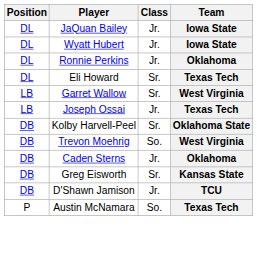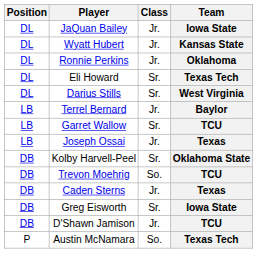(211, 45) Iowa State -> (211, 45) Kansas State
+ row: (94, 93)
+ row: (94, 110)
(211, 93) West Virginia -> (211, 126) TCU
(211, 110) Texas Tech -> (211, 142) Texas
(211, 142) West Virginia -> (211, 175) TCU
(211, 158) Oklahoma -> (211, 191) Texas
(211, 175) Kansas State -> (211, 207) Iowa State
